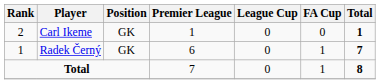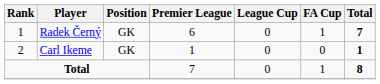rows swapped: (70, 50) <-> (66, 32)
